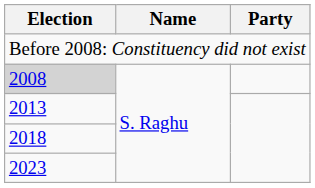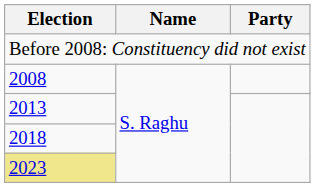(28, 78) lightgrey background -> (28, 78) no background
(28, 167) no background -> (28, 167) khaki background
